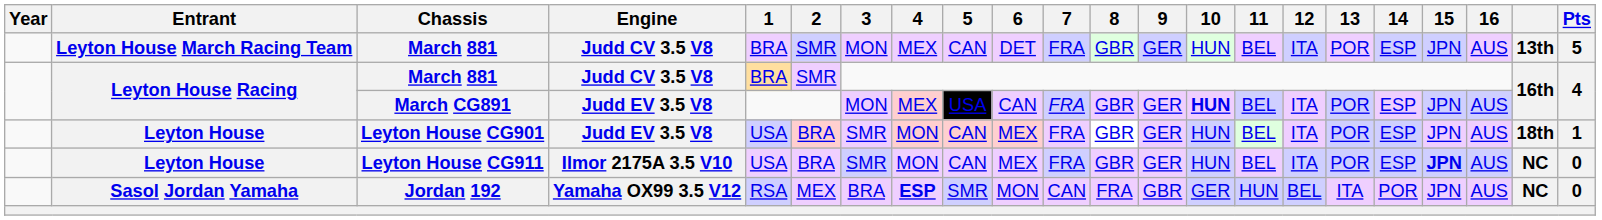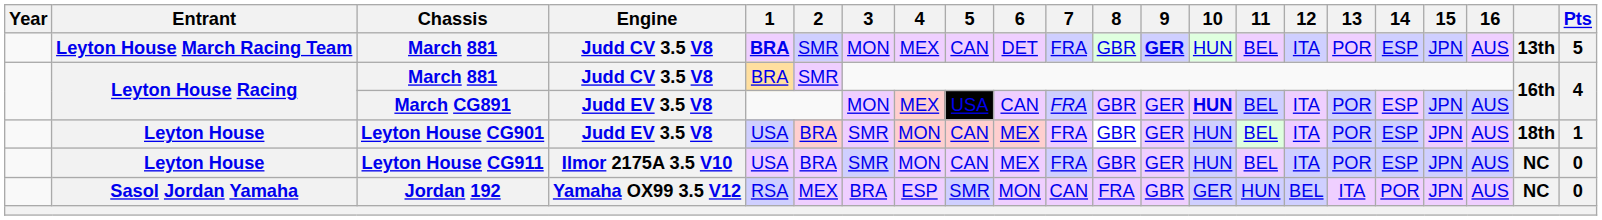(769, 47) normal -> (770, 47) bold
(1163, 47) normal -> (1165, 47) bold
(1444, 162) bold -> (1446, 162) normal
(917, 191) bold -> (919, 191) normal
